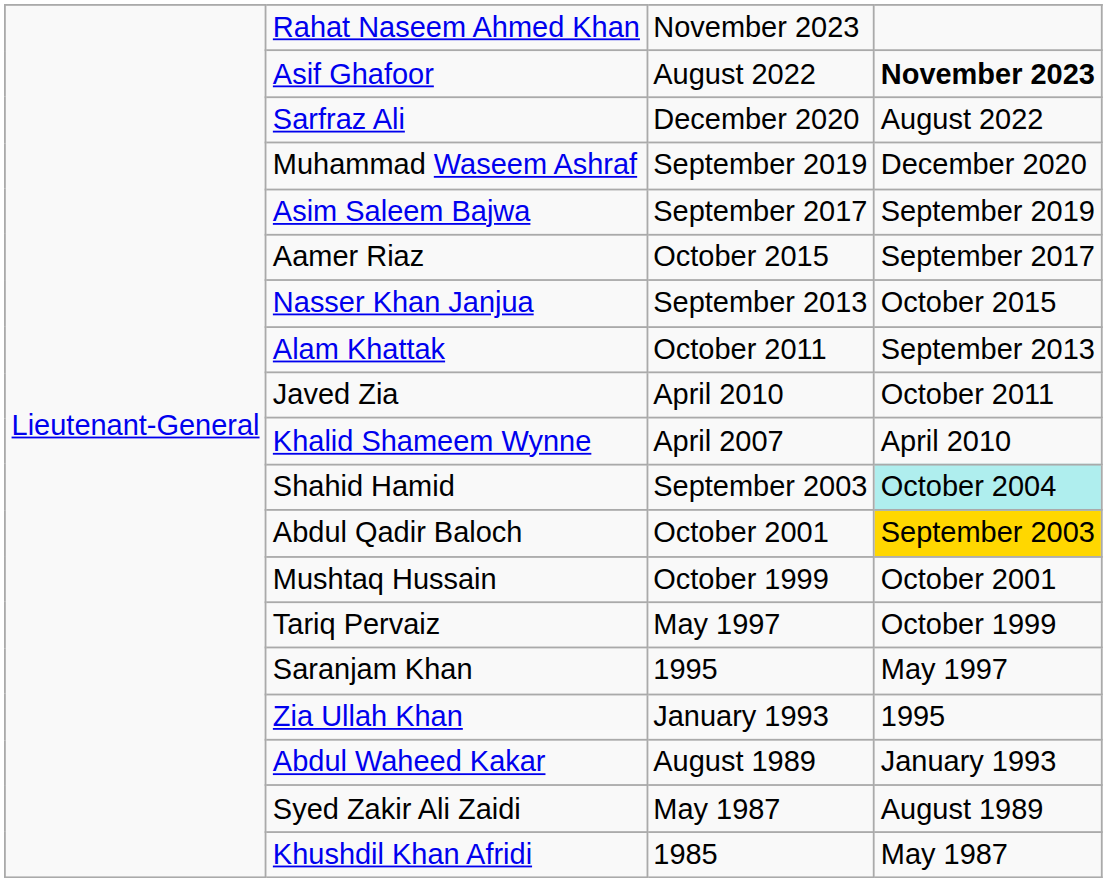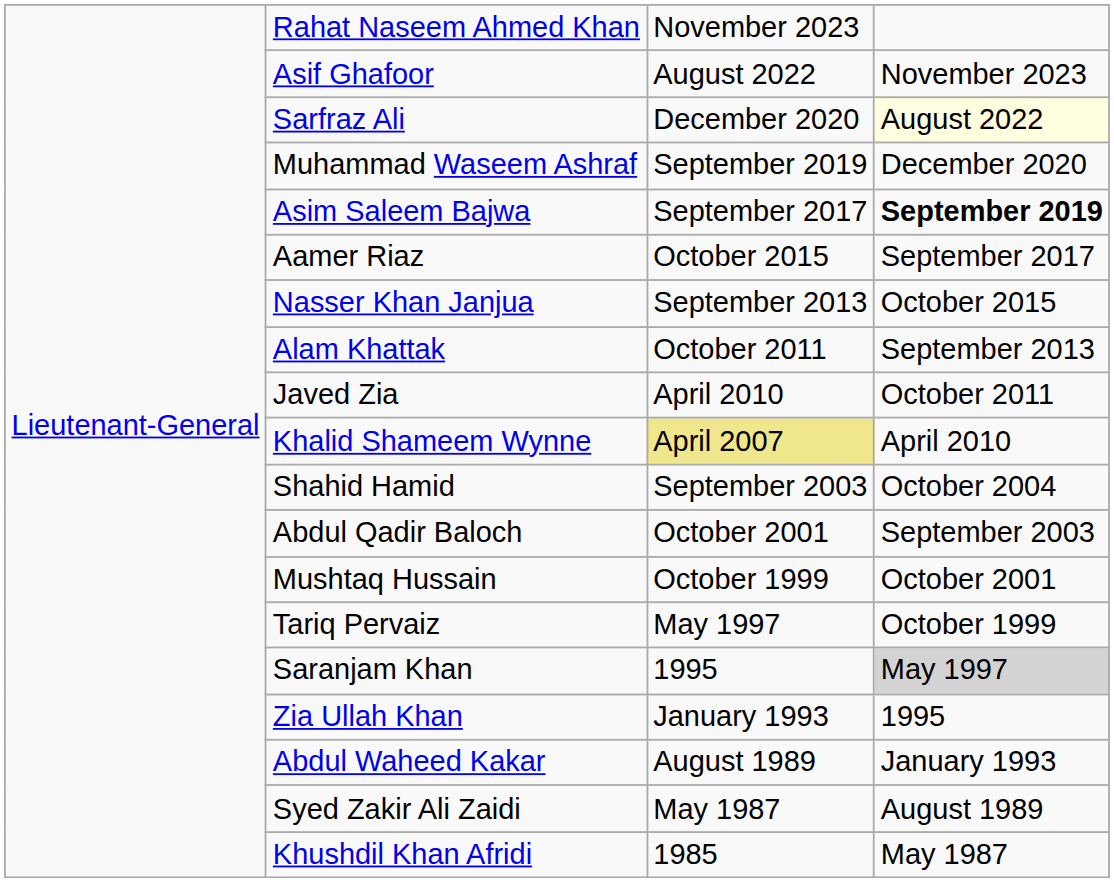(988, 73) bold -> (984, 73) normal
(962, 119) no background -> (962, 119) lightyellow background
(988, 211) normal -> (992, 211) bold
(718, 440) no background -> (718, 440) khaki background
(969, 486) paleturquoise background -> (969, 486) no background
(988, 532) gold background -> (988, 532) no background
(944, 670) no background -> (944, 670) lightgrey background
